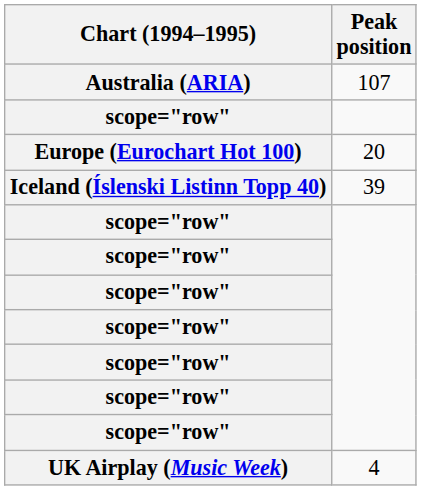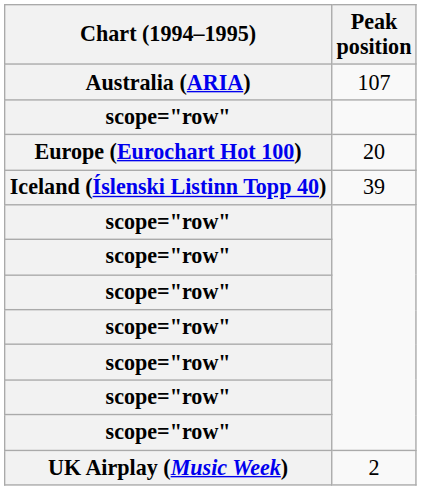(374, 467) 4 -> (374, 467) 2
